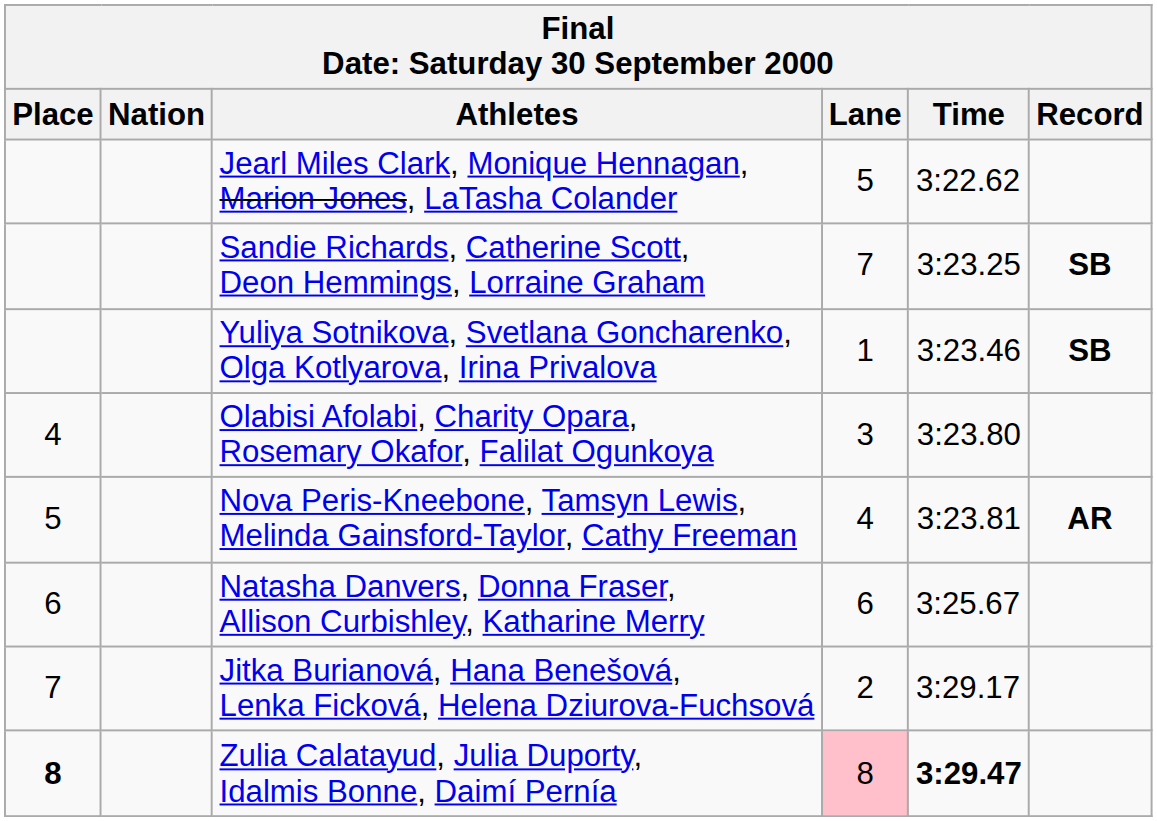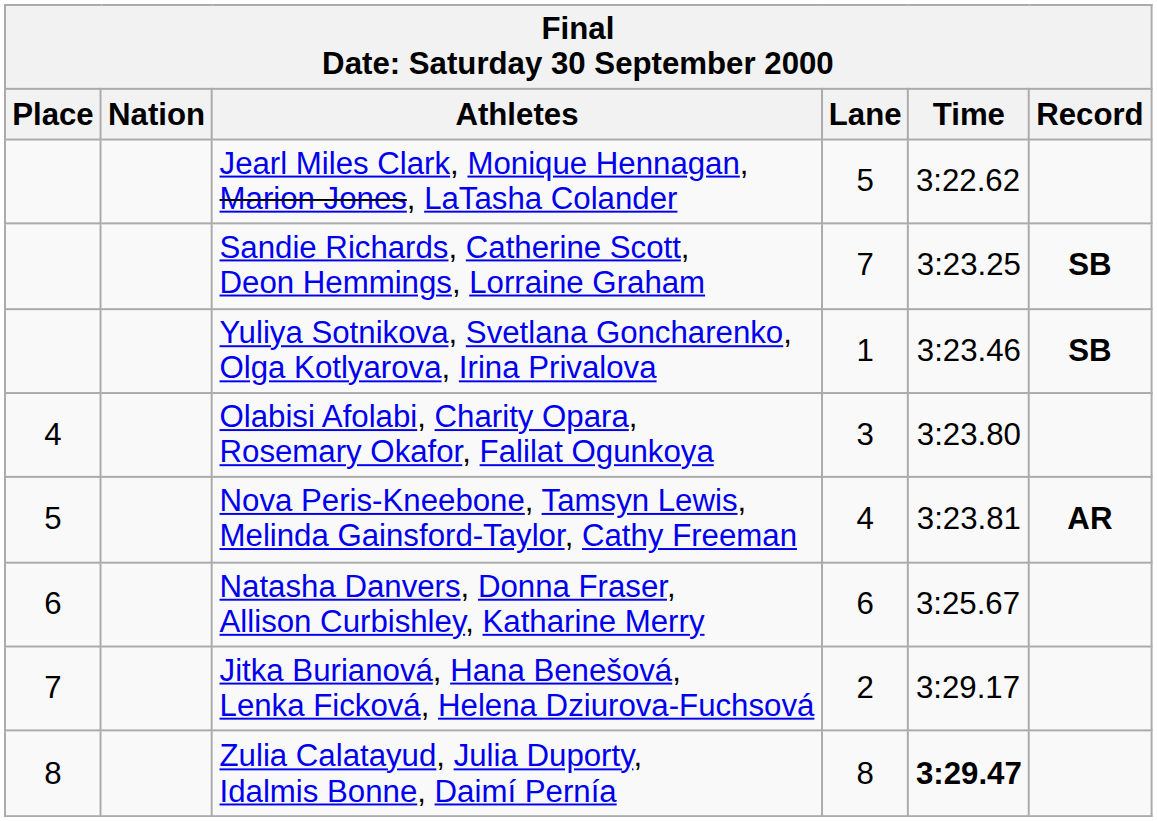(53, 772) bold -> (53, 772) normal
(865, 772) pink background -> (865, 772) no background
